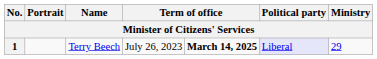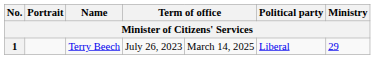(222, 46) bold -> (221, 46) normal
(277, 46) lavender background -> (274, 46) no background
